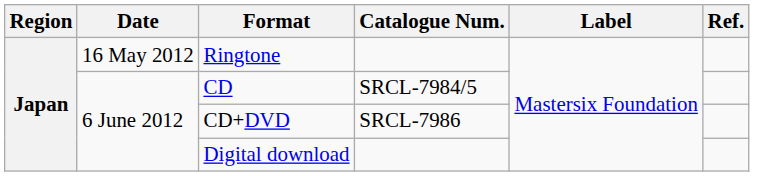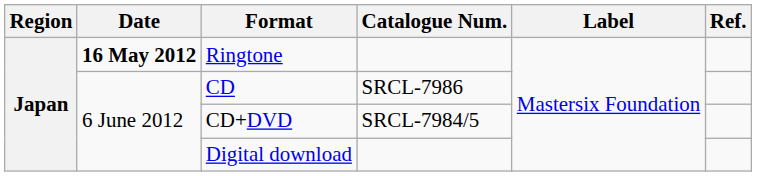(138, 54) normal -> (139, 54) bold
(418, 87) SRCL-7984/5 -> (412, 87) SRCL-7986
(410, 120) SRCL-7986 -> (420, 120) SRCL-7984/5
